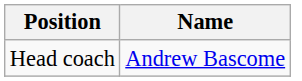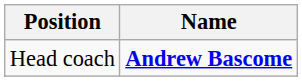(205, 57) normal -> (209, 57) bold
